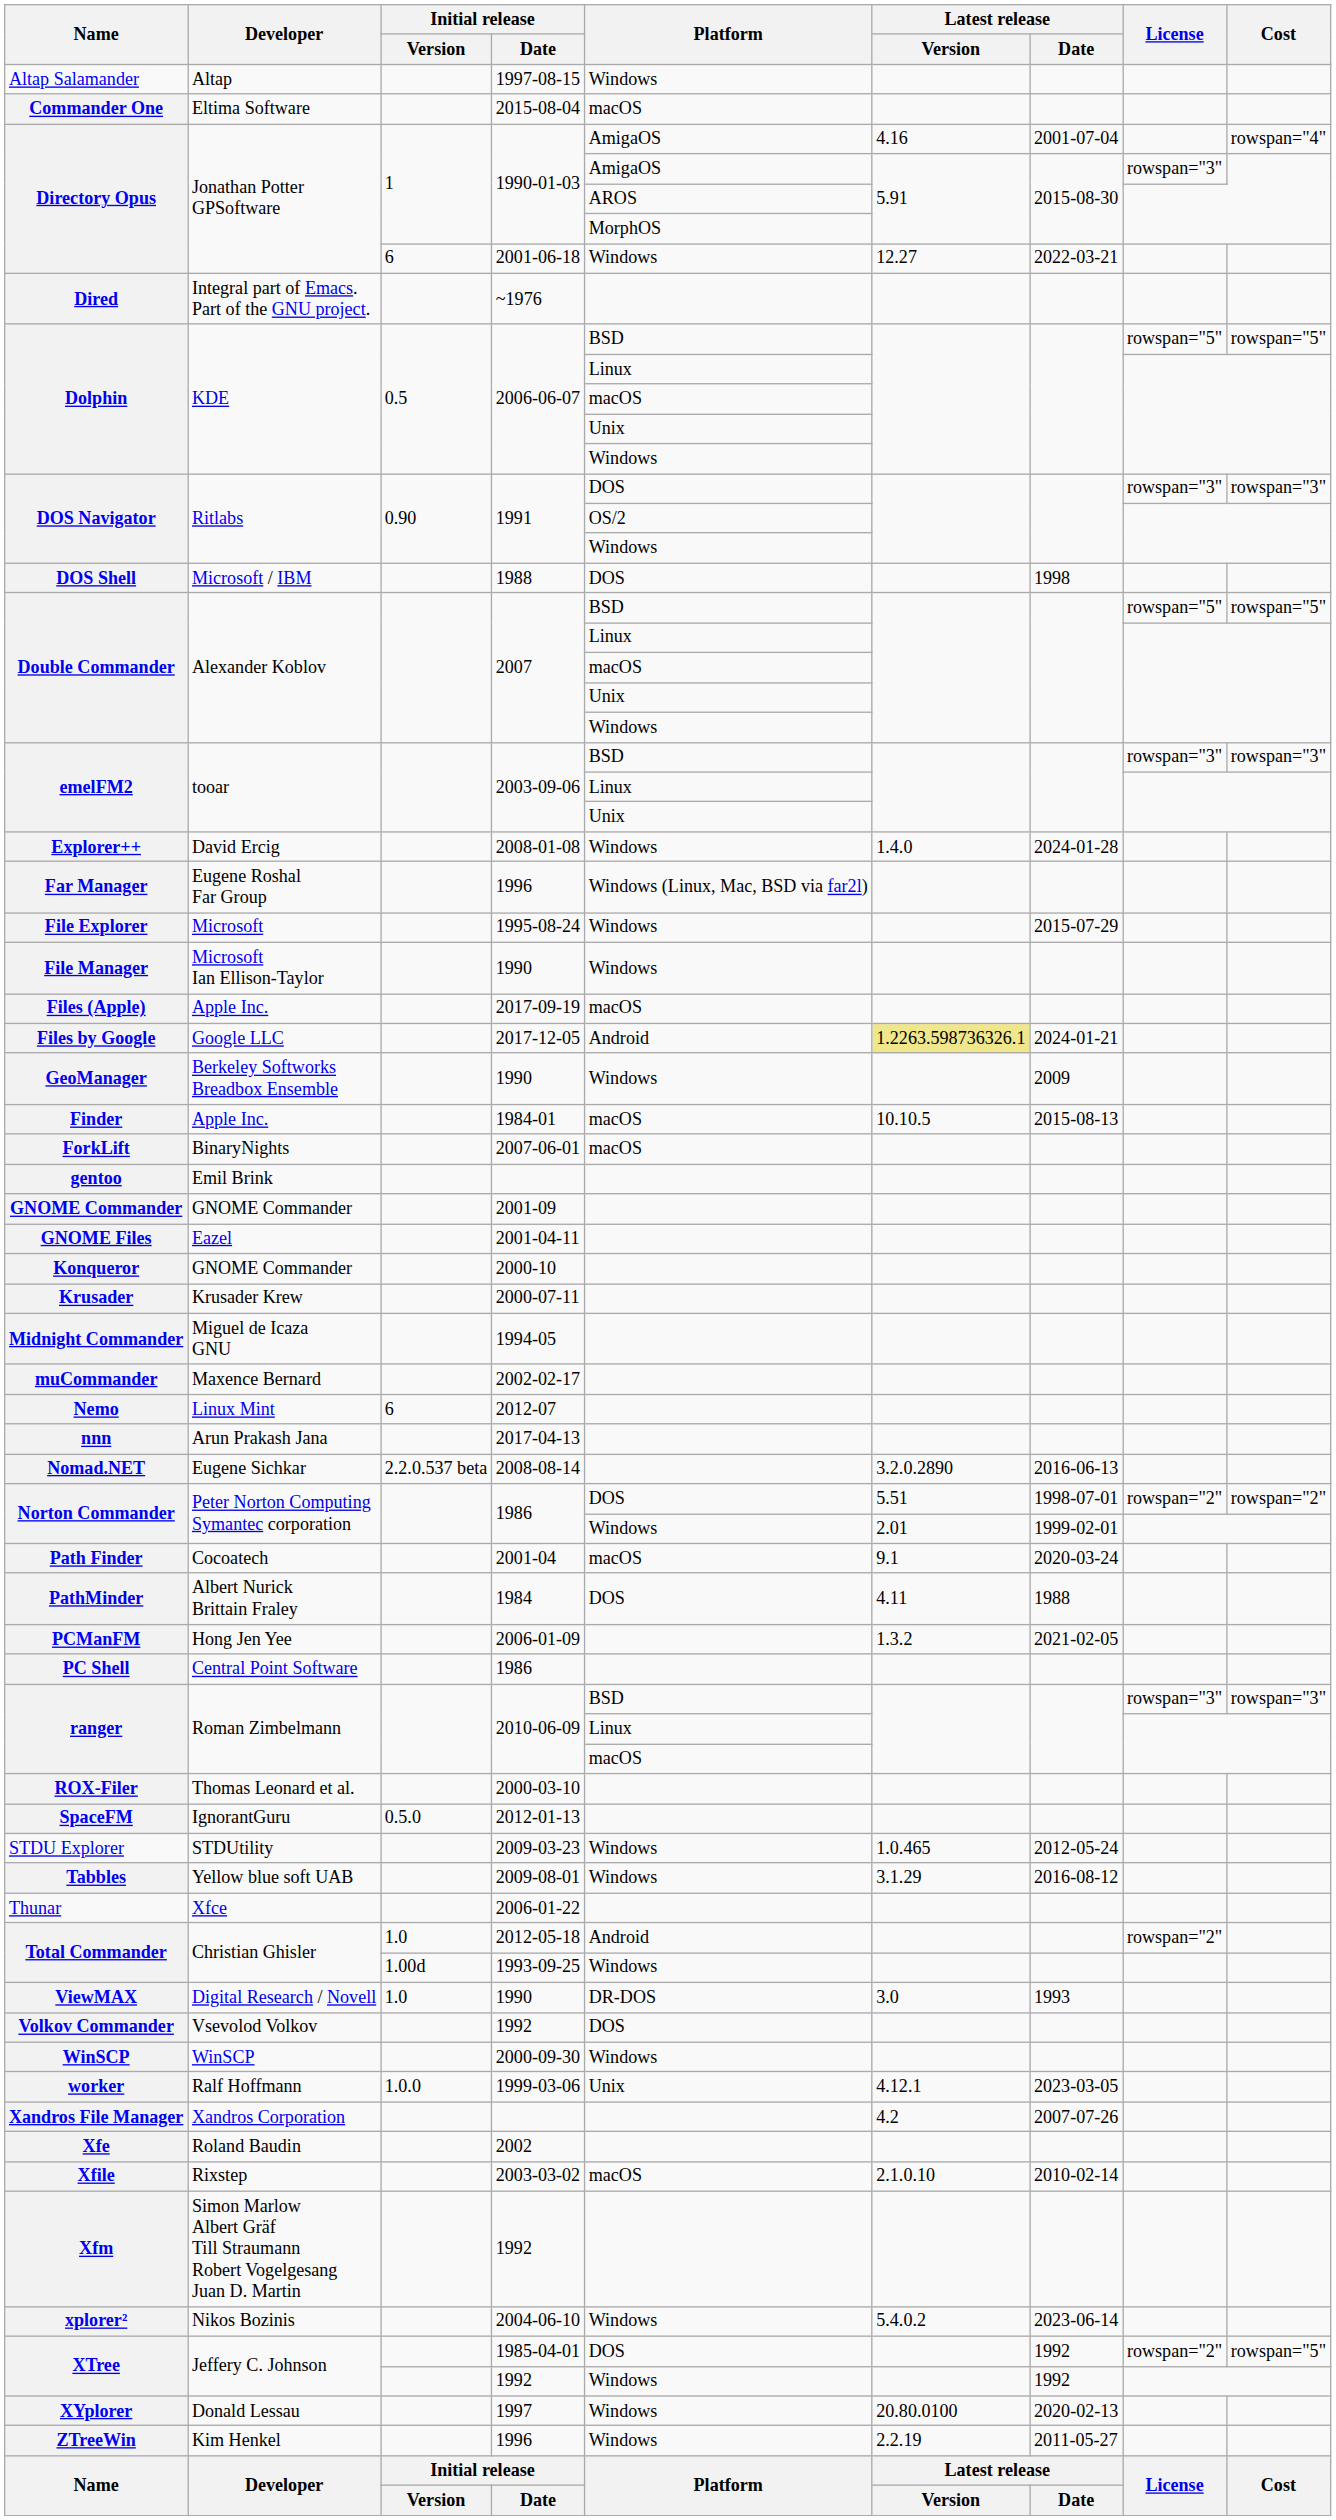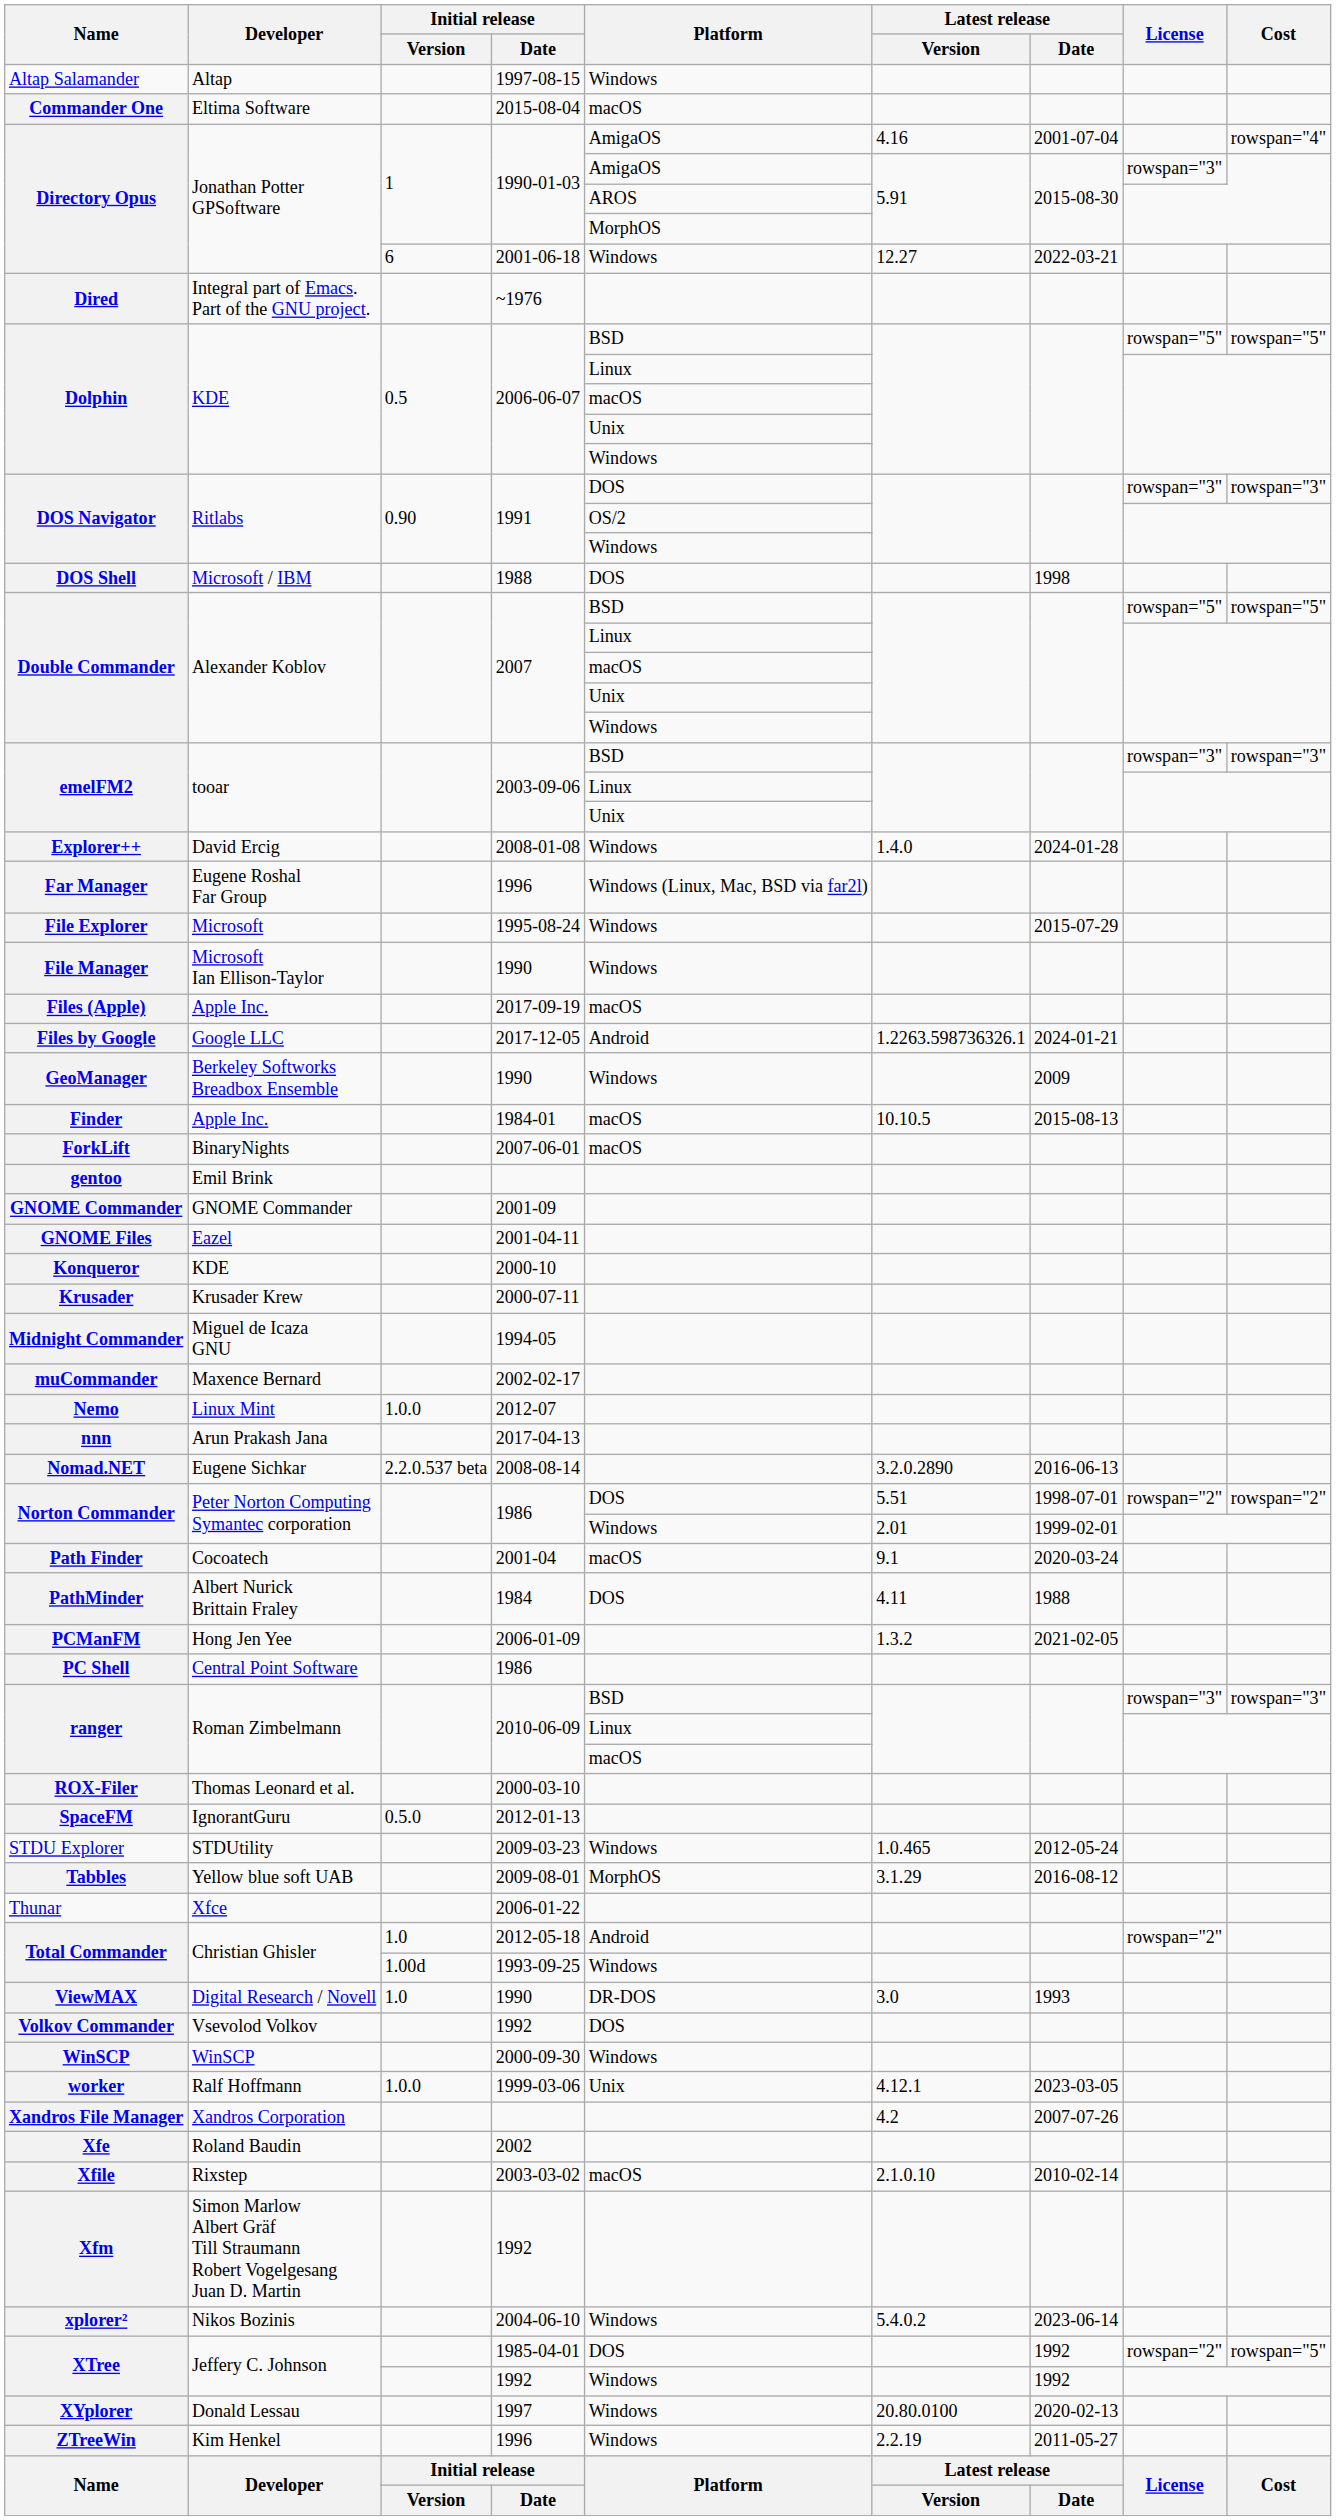(951, 1037) khaki background -> (951, 1037) no background
(272, 1267) GNOME Commander -> (211, 1267) KDE
(389, 1408) 6 -> (403, 1408) 1.0.0
(623, 1877) Windows -> (625, 1877) MorphOS
